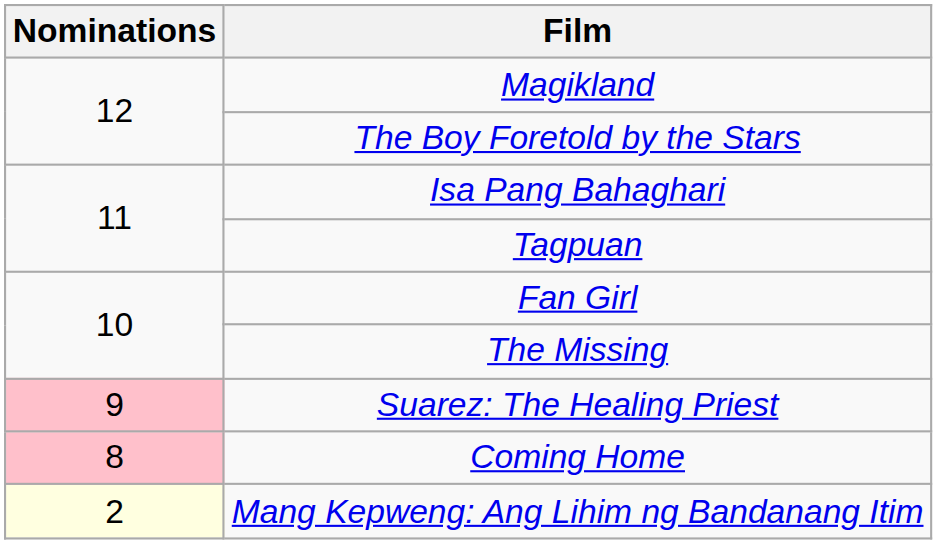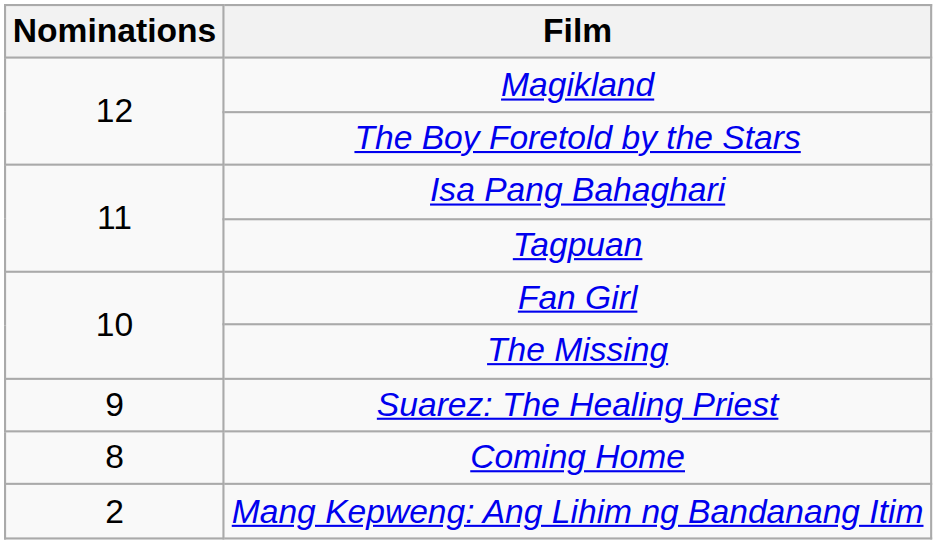(115, 404) pink background -> (115, 404) no background
(115, 457) pink background -> (115, 457) no background
(115, 510) lightyellow background -> (115, 510) no background
